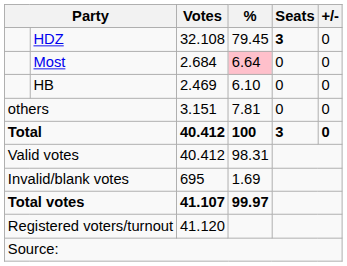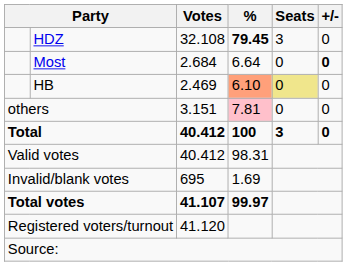(250, 39) normal -> (250, 39) bold
(279, 39) bold -> (279, 39) normal
(246, 62) pink background -> (246, 62) no background
(326, 62) normal -> (326, 62) bold
(246, 86) no background -> (246, 86) lightsalmon background
(279, 86) no background -> (279, 86) khaki background
(246, 109) no background -> (246, 109) pink background
